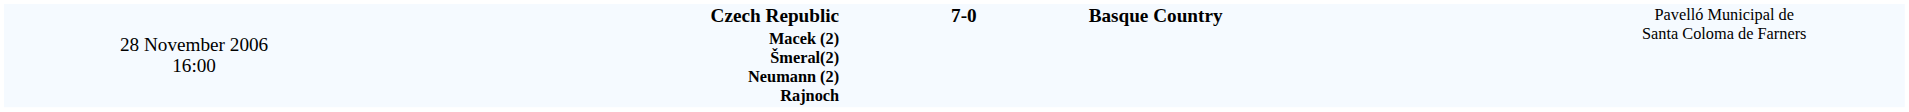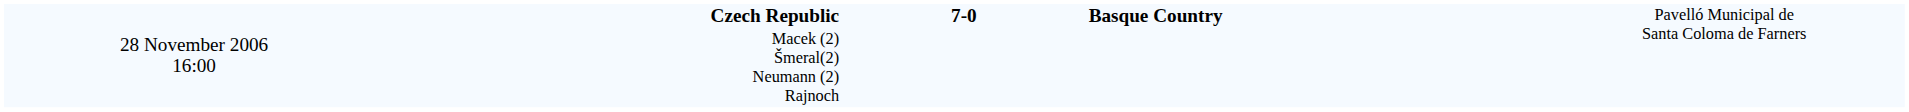(794, 67) bold -> (796, 67) normal
